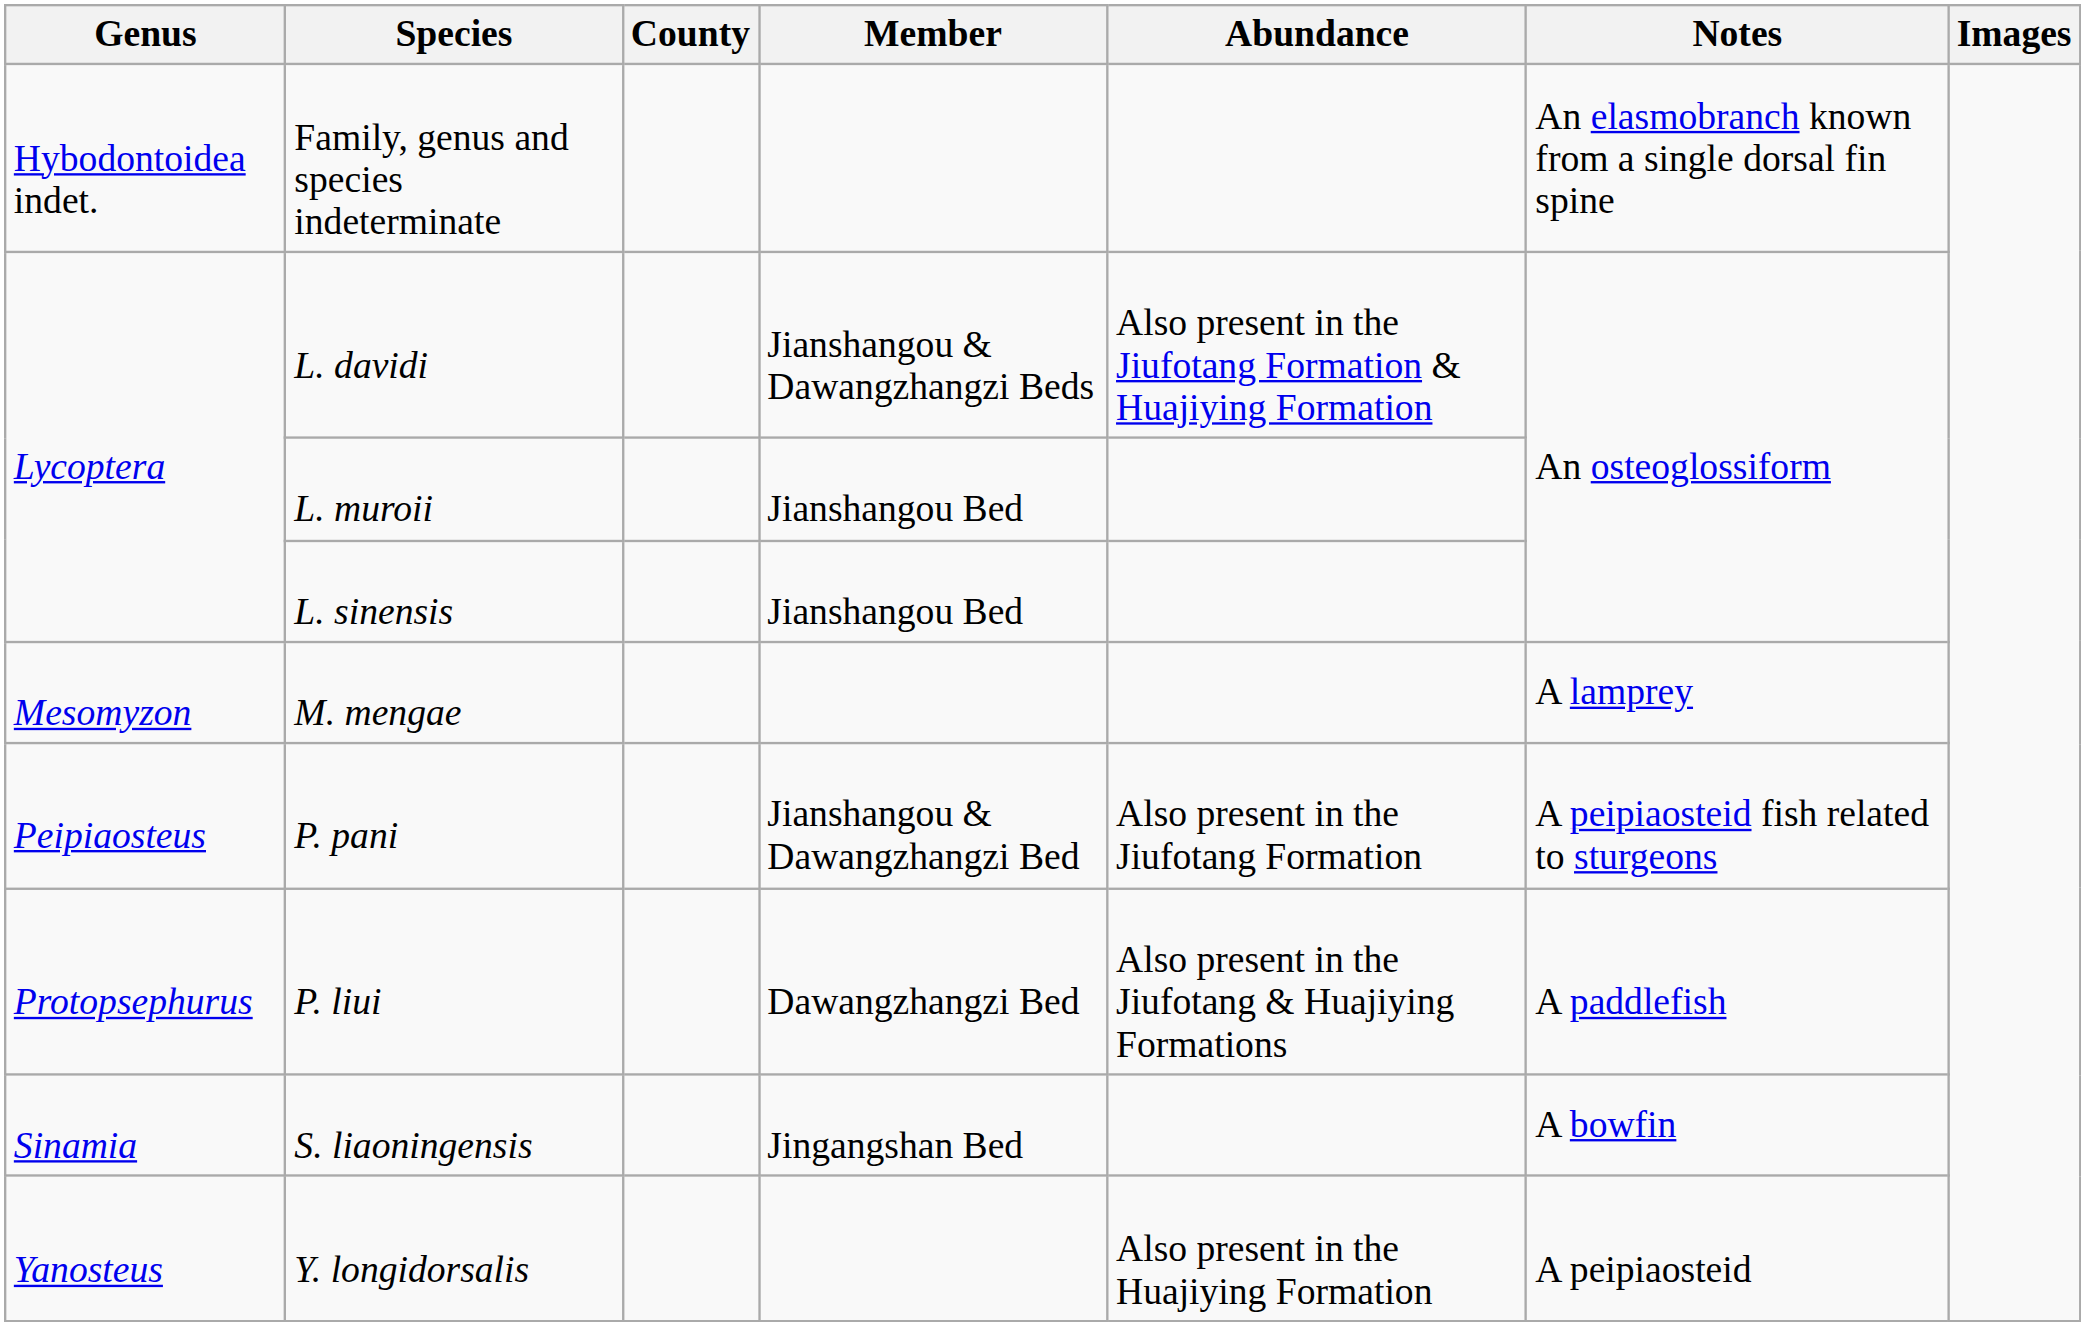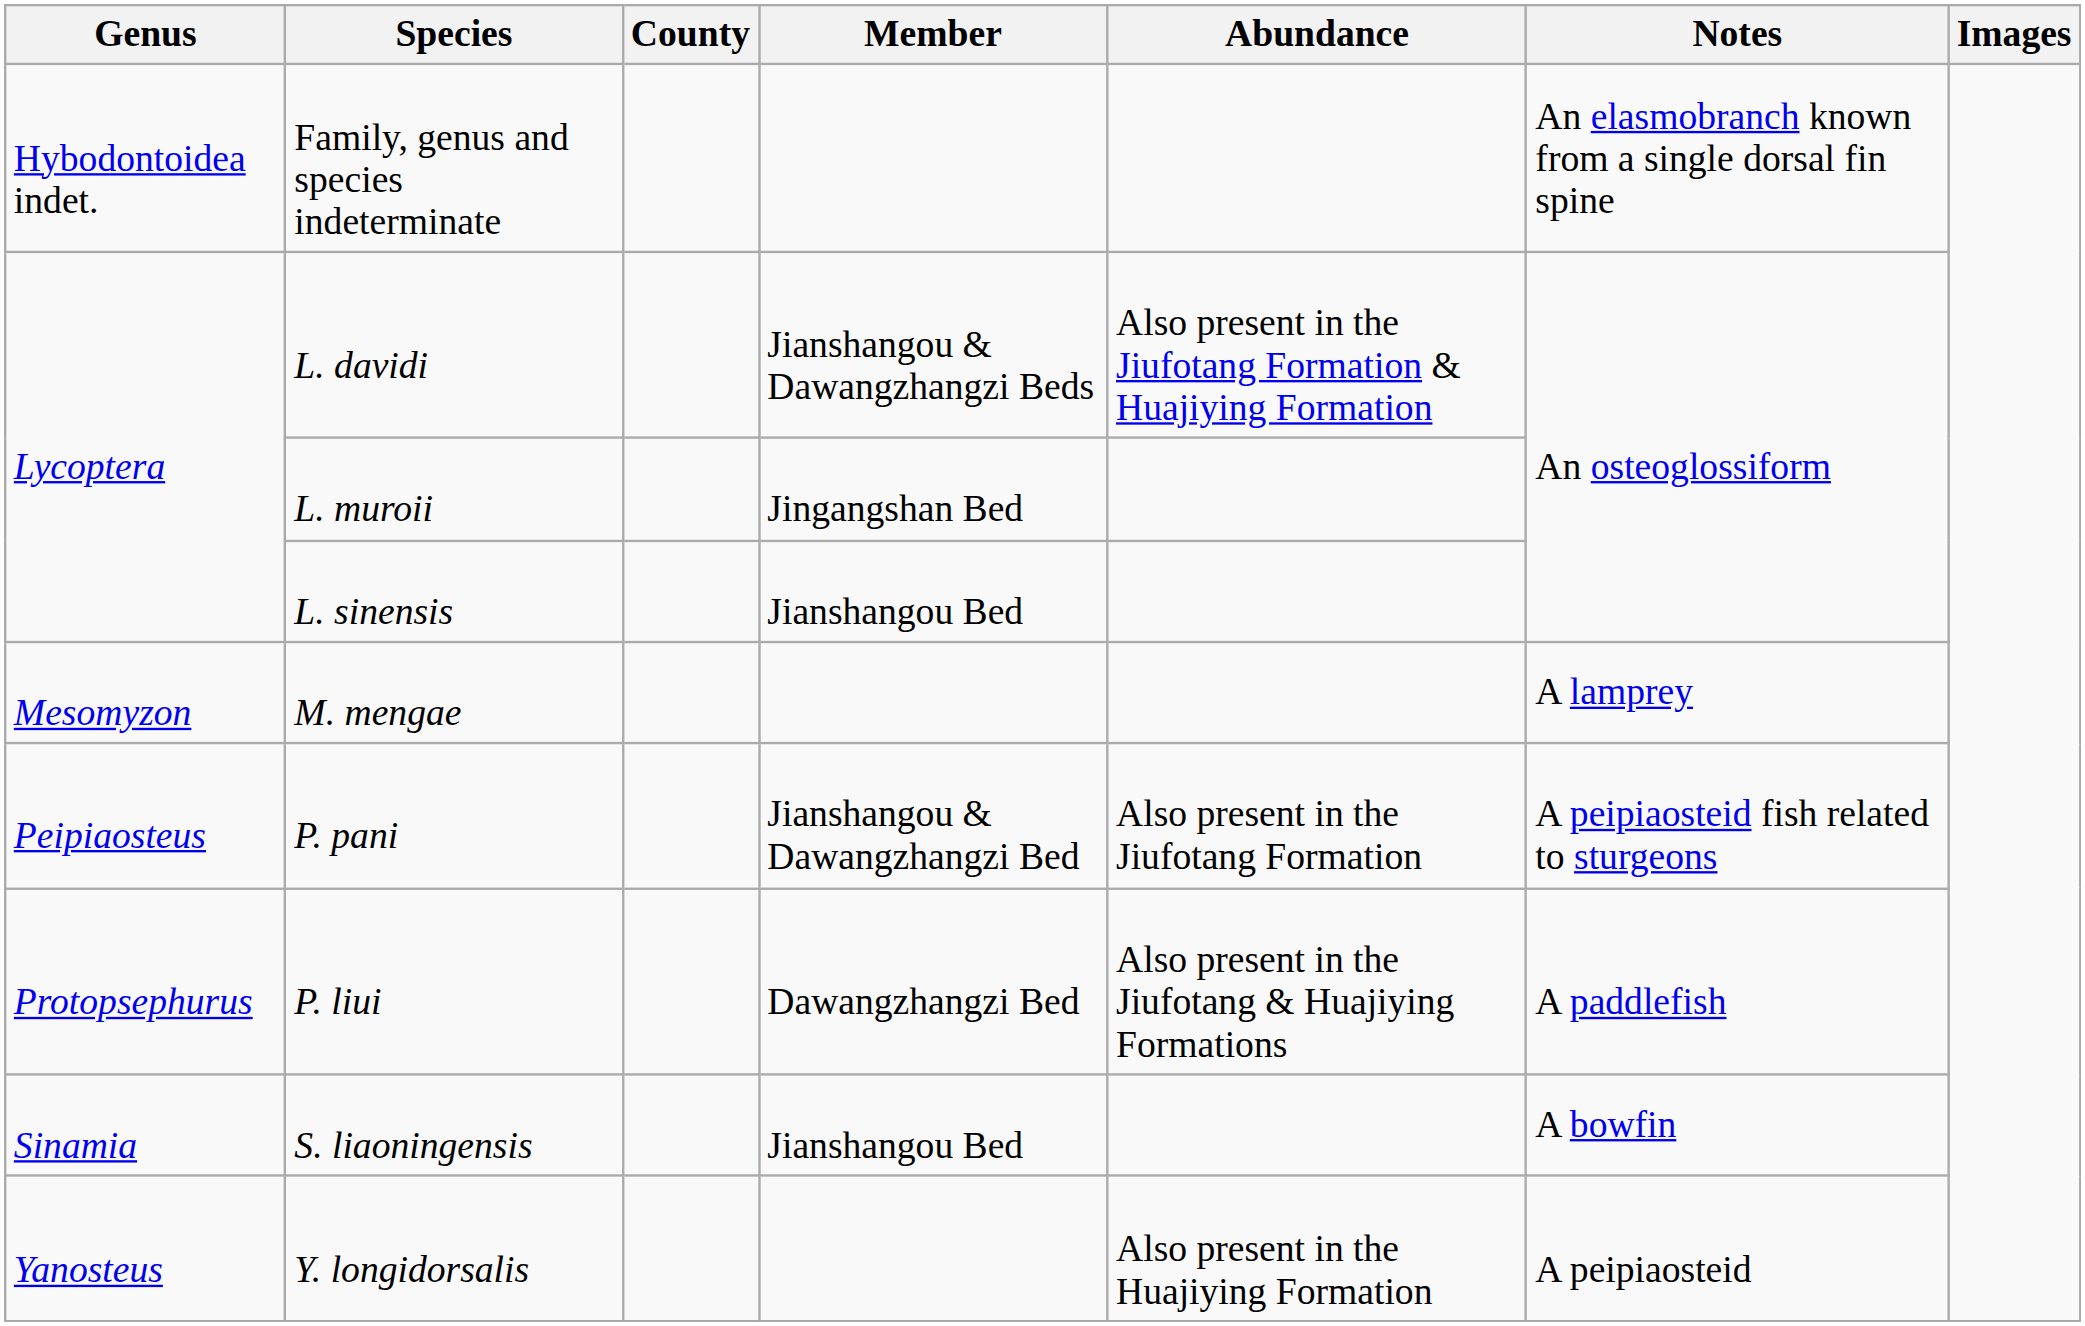(895, 509) Jianshangou Bed -> (895, 509) Jingangshan Bed
(895, 1145) Jingangshan Bed -> (895, 1145) Jianshangou Bed
